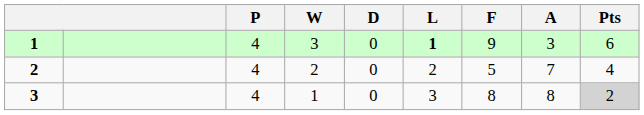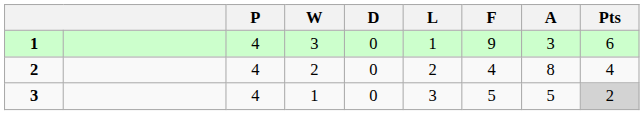(433, 43) bold -> (433, 43) normal
(492, 69) 5 -> (492, 69) 4
(551, 69) 7 -> (551, 69) 8
(492, 95) 8 -> (492, 95) 5
(551, 95) 8 -> (551, 95) 5
